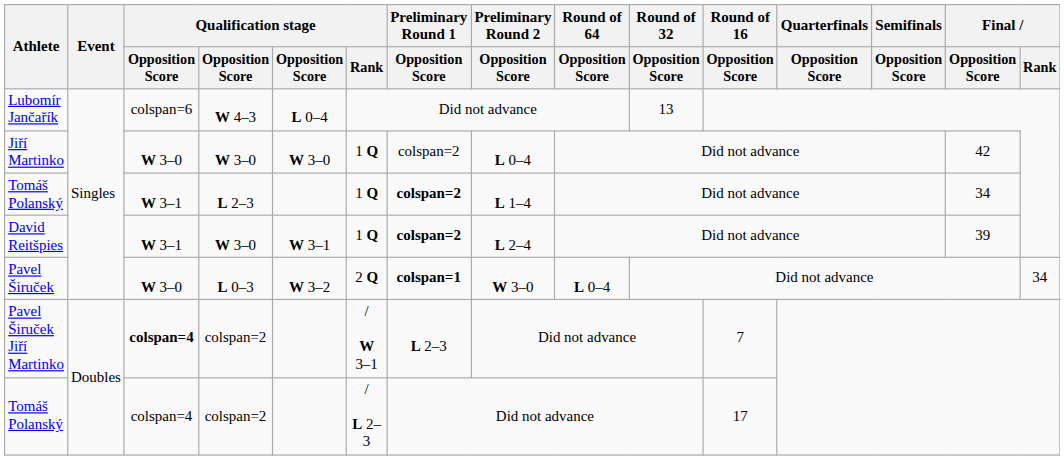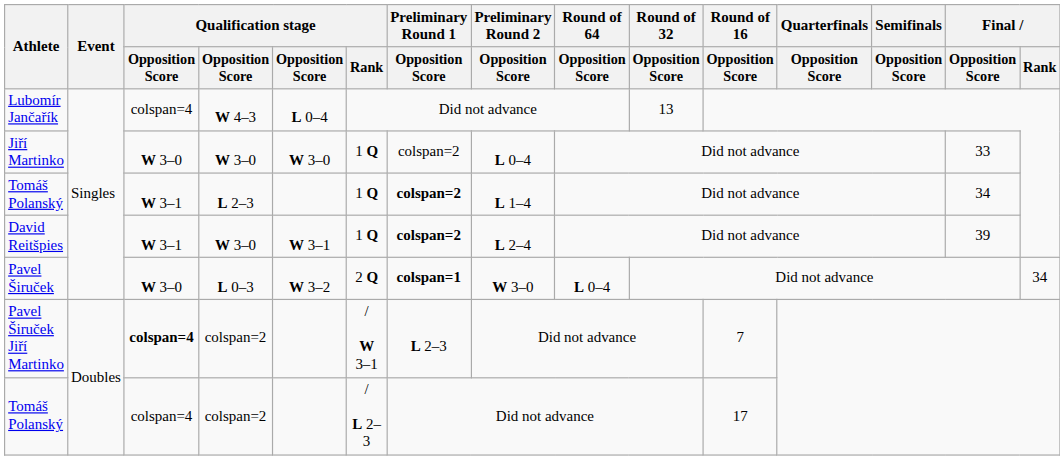(161, 109) colspan=6 -> (161, 109) colspan=4
(983, 151) 42 -> (983, 151) 33
